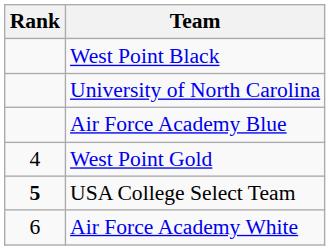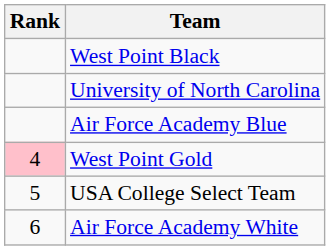(35, 158) no background -> (35, 158) pink background
(35, 192) bold -> (35, 192) normal
